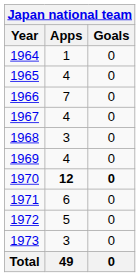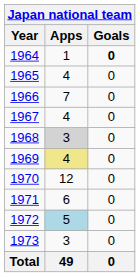(111, 55) normal -> (111, 55) bold
(66, 138) no background -> (66, 138) lightgrey background
(66, 158) no background -> (66, 158) khaki background
(66, 179) bold -> (66, 179) normal
(111, 179) bold -> (111, 179) normal
(66, 220) no background -> (66, 220) lightblue background
